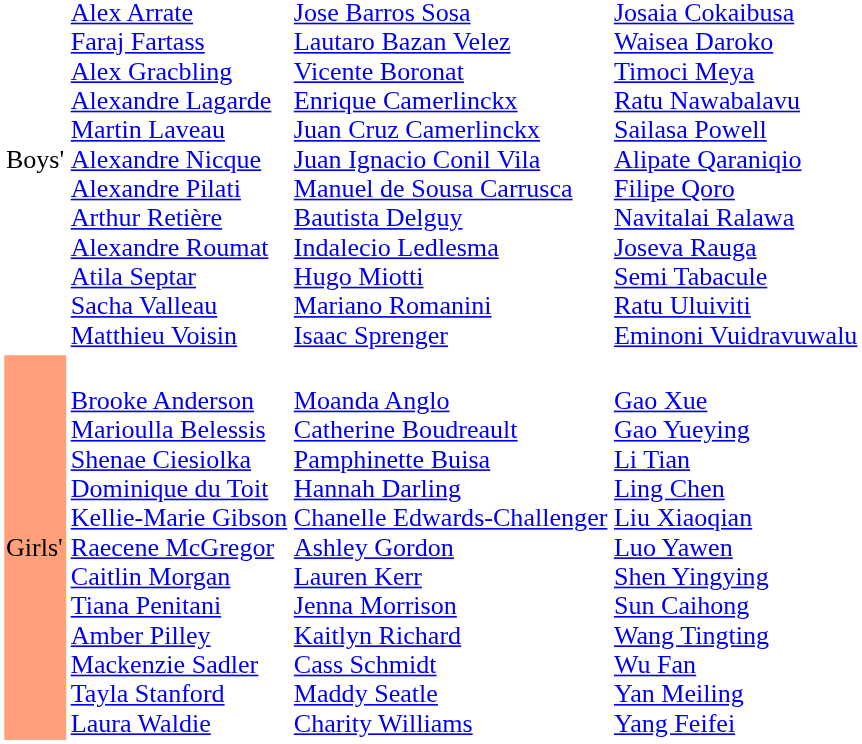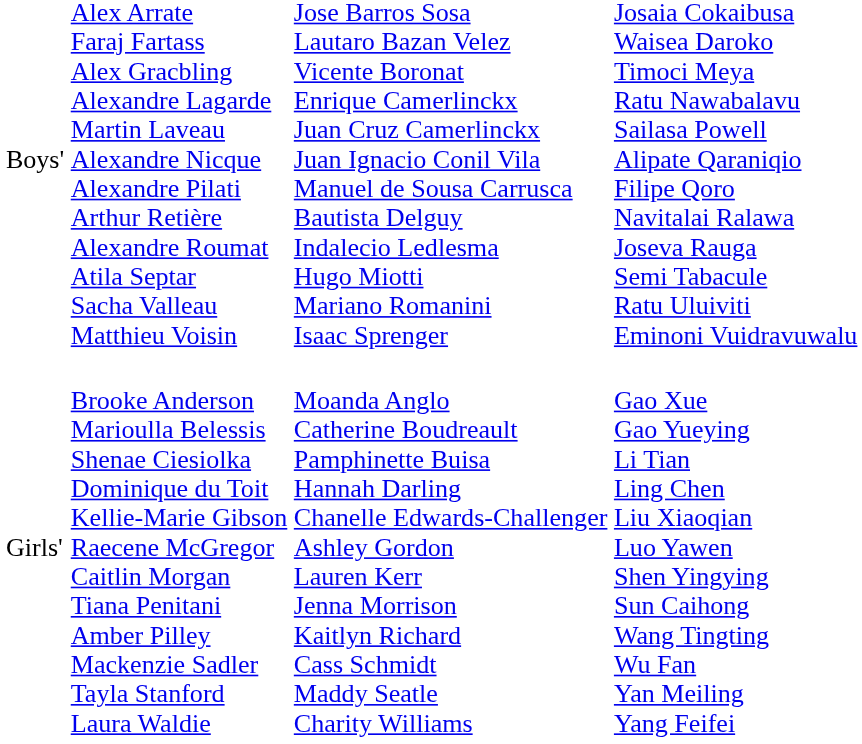(34, 547) lightsalmon background -> (34, 547) no background
